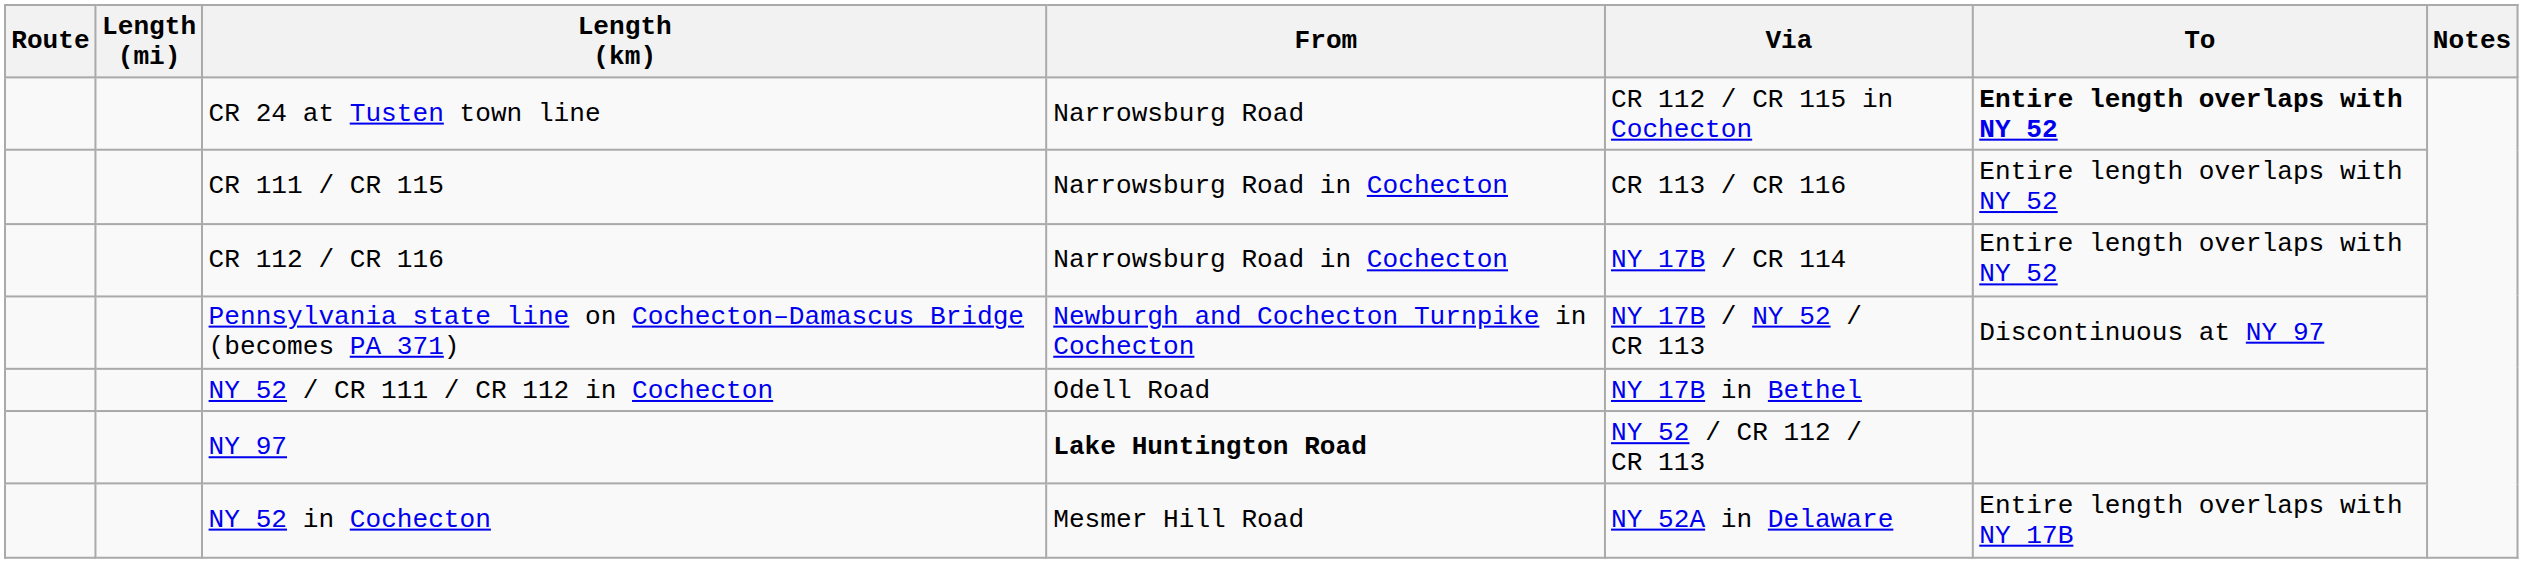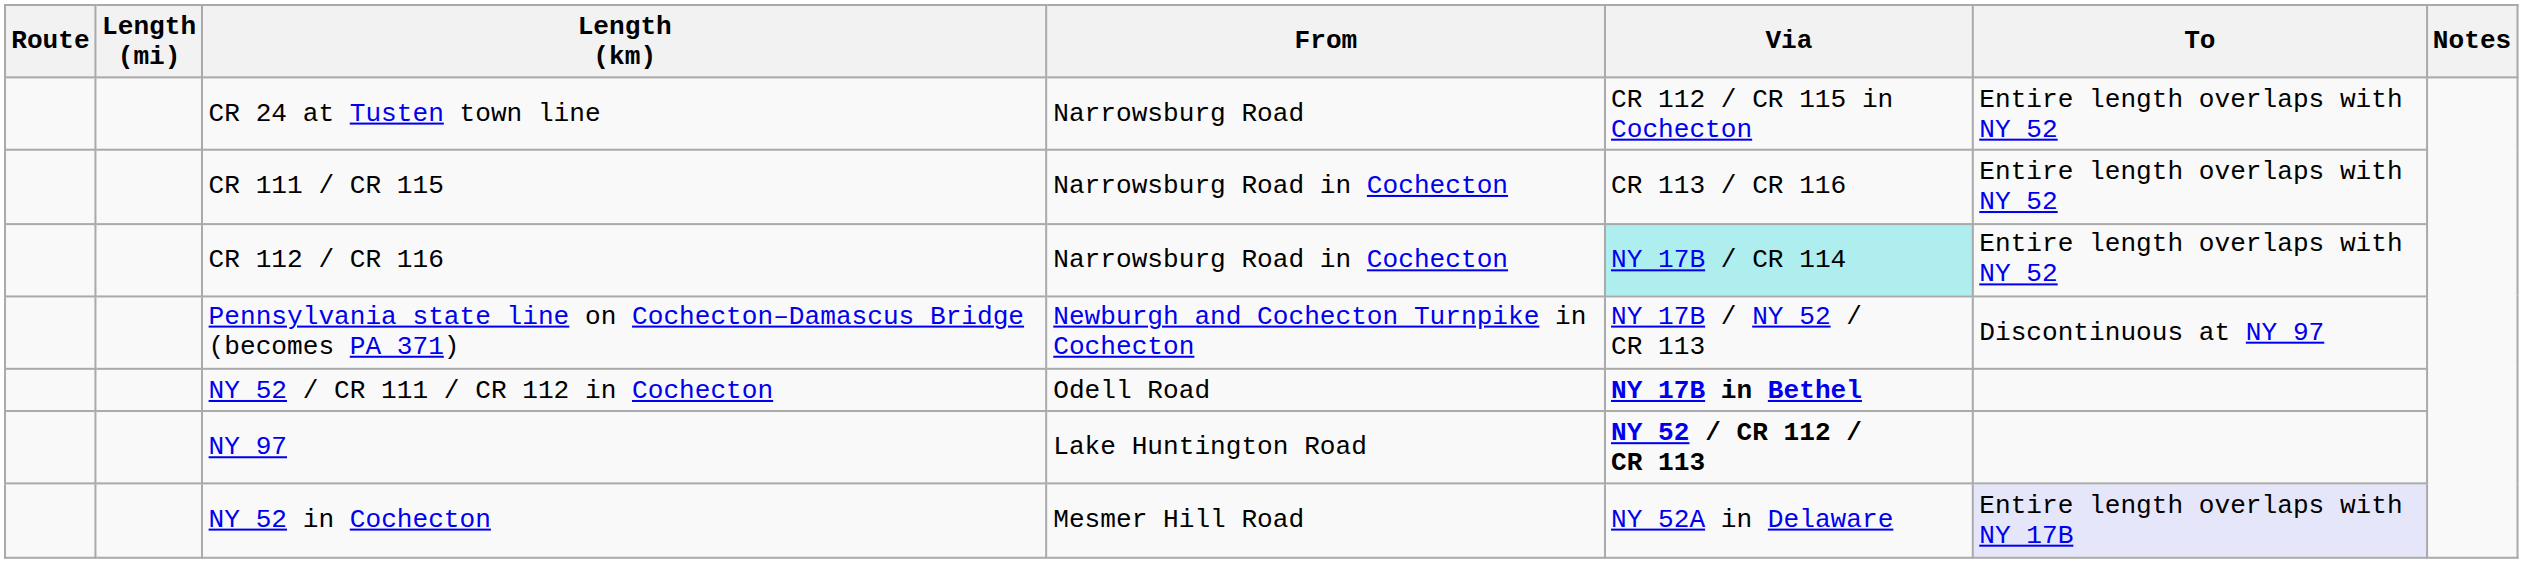(2191, 114) bold -> (2191, 114) normal
(1729, 260) no background -> (1729, 260) paleturquoise background
(1736, 390) normal -> (1736, 390) bold
(1210, 448) bold -> (1210, 448) normal
(1736, 448) normal -> (1736, 448) bold
(2191, 520) no background -> (2191, 520) lavender background
